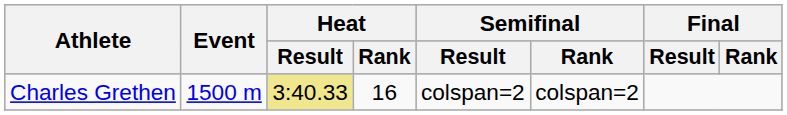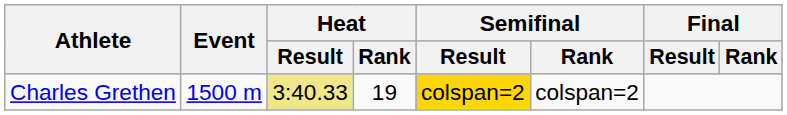(384, 92) 16 -> (384, 92) 19
(473, 92) no background -> (473, 92) gold background
